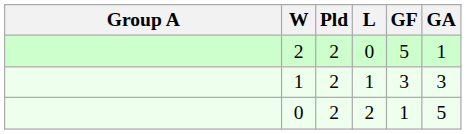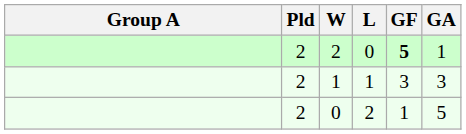columns swapped: (334, 19) <-> (299, 19)
(404, 50) normal -> (404, 50) bold
